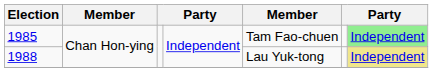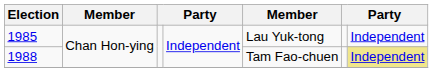(292, 36) Tam Fao-chuen -> (285, 36) Lau Yuk-tong
(388, 36) lightgreen background -> (388, 36) no background
(285, 57) Lau Yuk-tong -> (292, 57) Tam Fao-chuen
